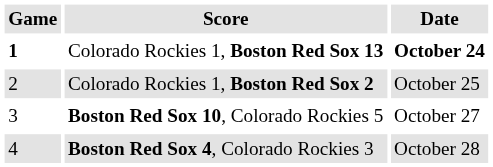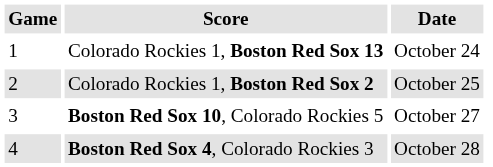(13, 51) bold -> (13, 51) normal
(439, 51) bold -> (437, 51) normal
